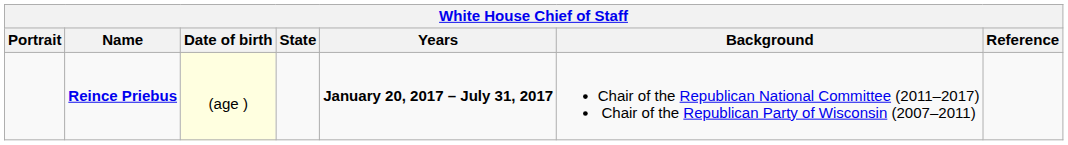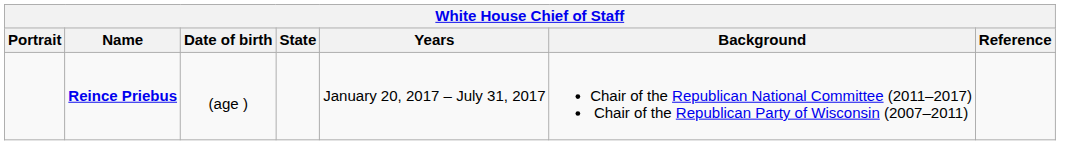(228, 104) lightyellow background -> (228, 104) no background
(438, 96) bold -> (434, 96) normal
